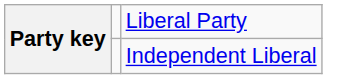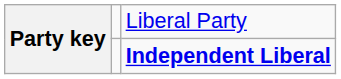(221, 55) normal -> (228, 55) bold
